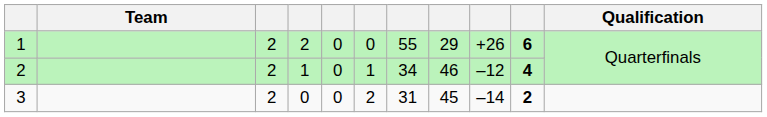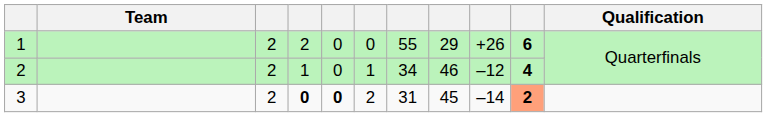(305, 97) normal -> (305, 97) bold
(338, 97) normal -> (338, 97) bold
(527, 97) no background -> (527, 97) lightsalmon background
